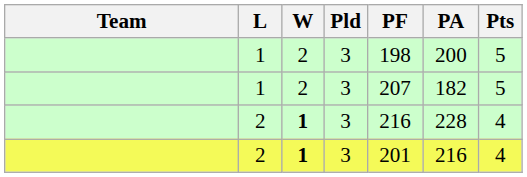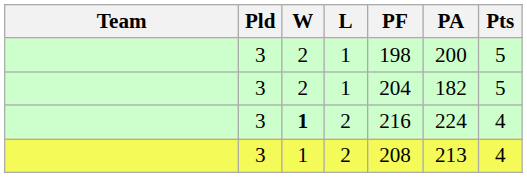columns swapped: (346, 21) <-> (260, 21)
(395, 88) 207 -> (395, 88) 204
(451, 121) 228 -> (451, 121) 224
(303, 155) bold -> (303, 155) normal
(395, 155) 201 -> (395, 155) 208
(451, 155) 216 -> (451, 155) 213
